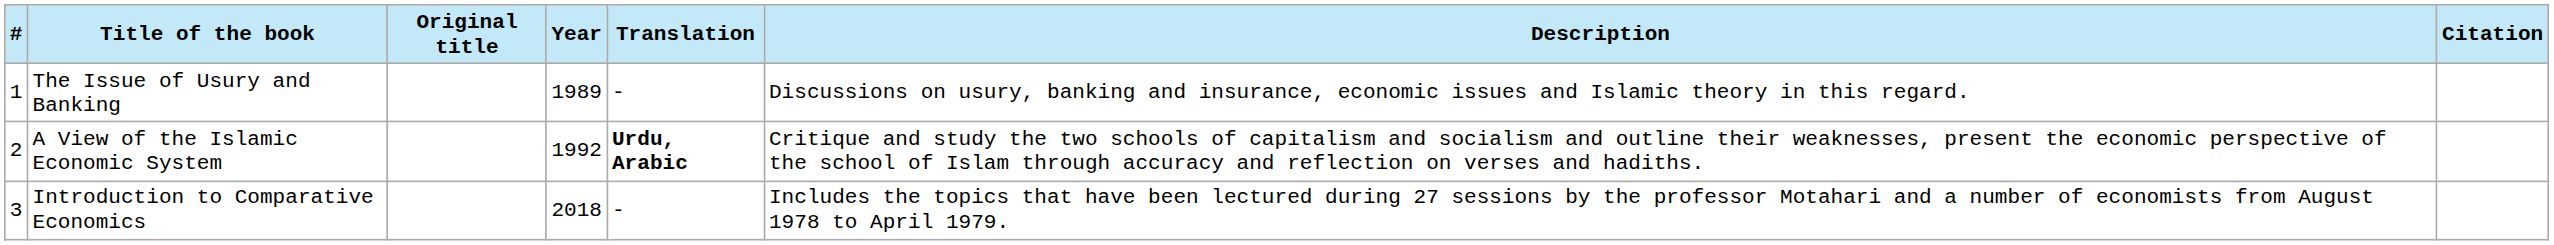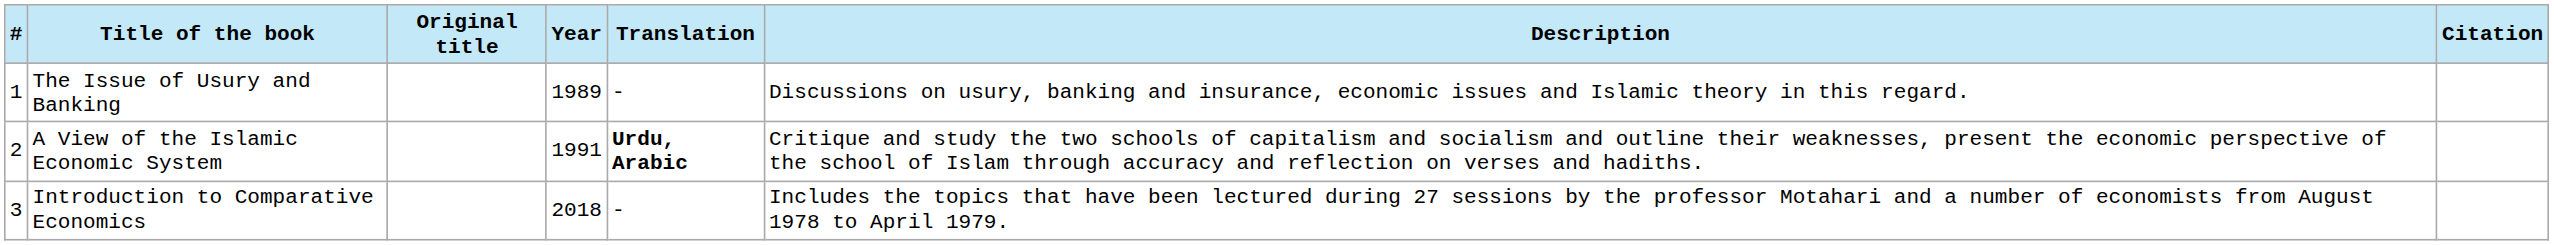(577, 151) 1992 -> (577, 151) 1991
